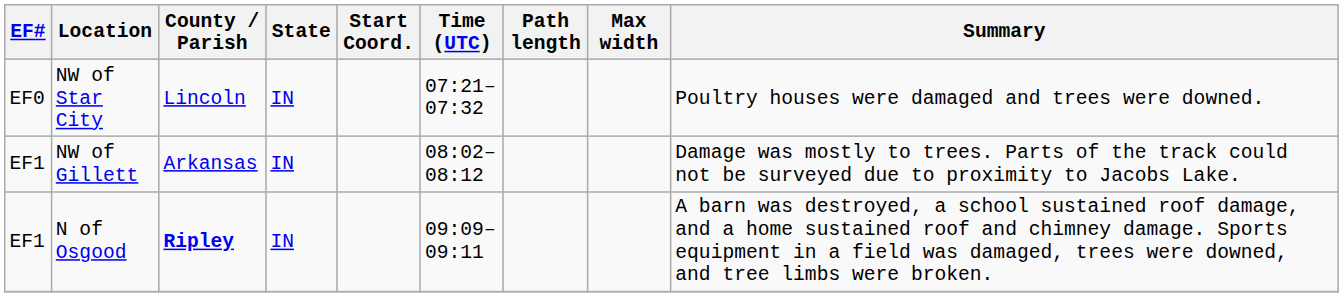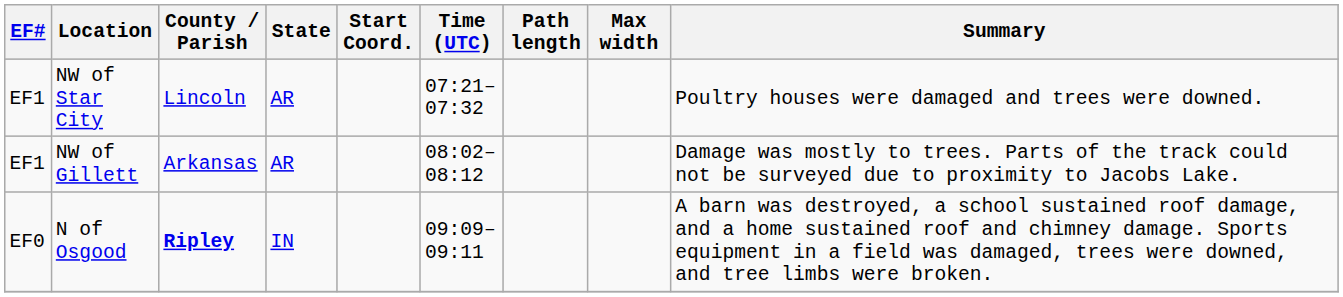(27, 98) EF0 -> (27, 98) EF1
(282, 98) IN -> (282, 98) AR
(282, 164) IN -> (282, 164) AR
(27, 241) EF1 -> (27, 241) EF0
